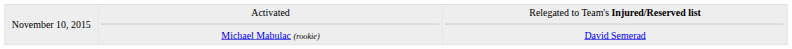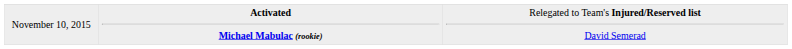(271, 24) normal -> (271, 24) bold
